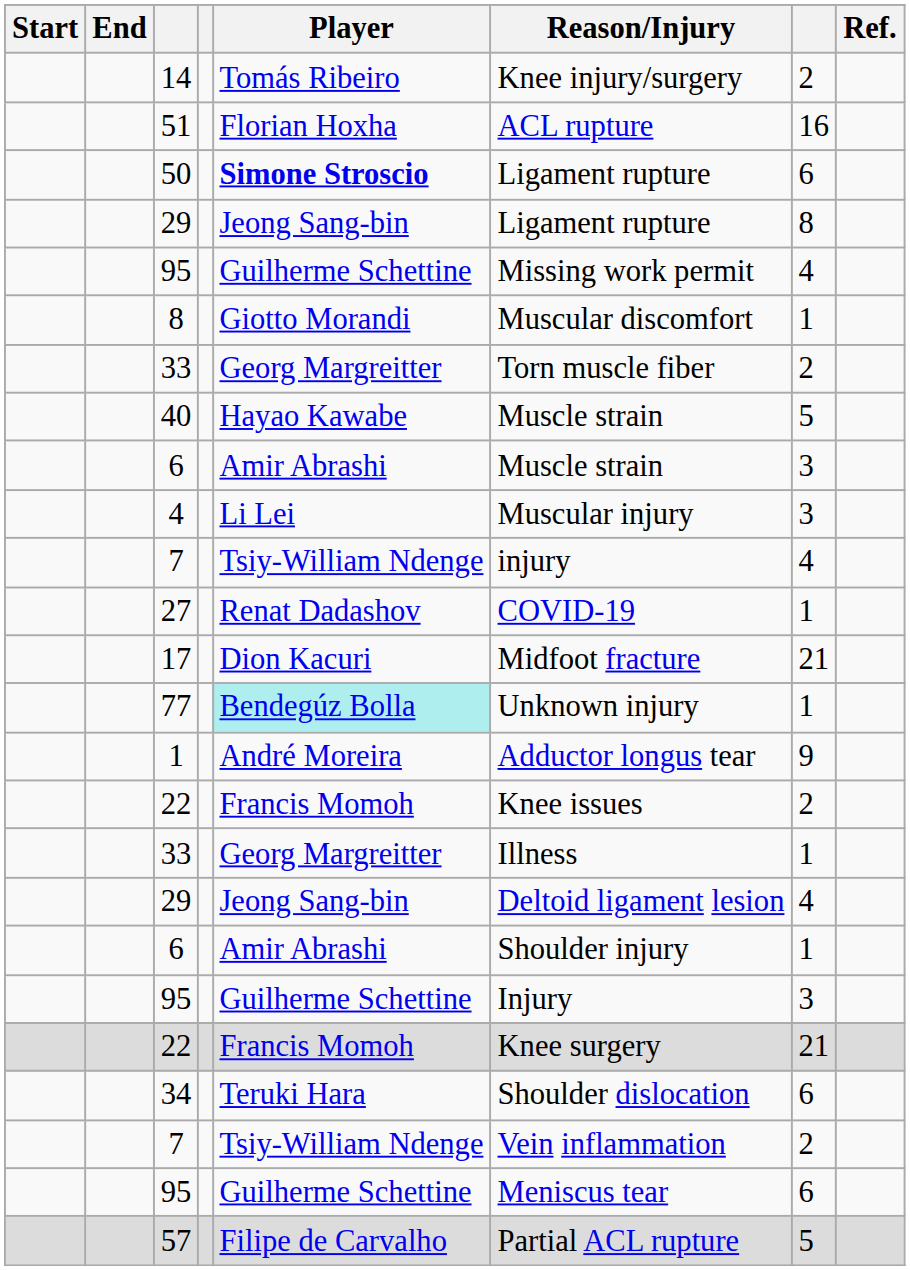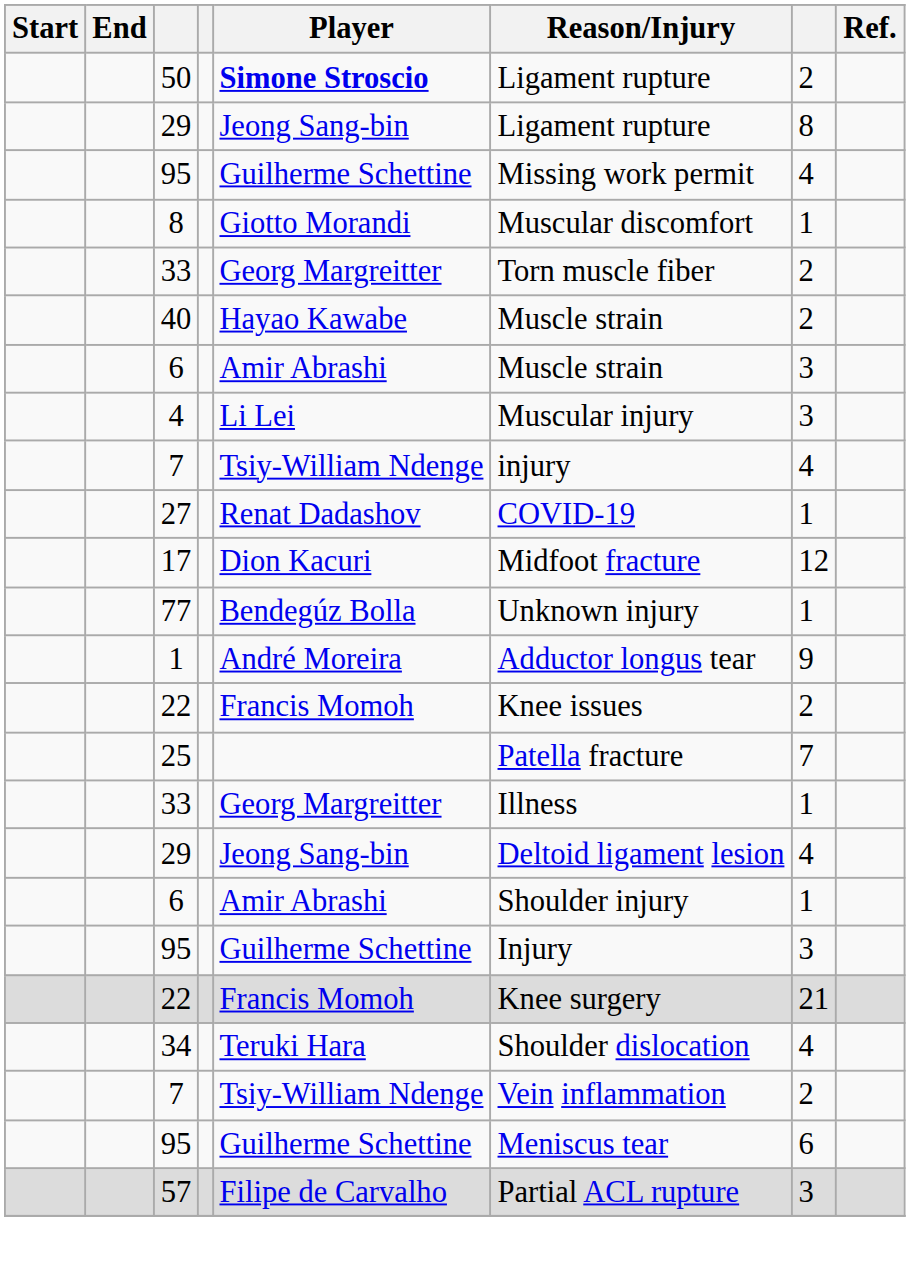- row: (45, 78)
- row: (45, 126)
(806, 174) 6 -> (806, 77) 2
(806, 416) 5 -> (806, 319) 2
(814, 658) 21 -> (814, 561) 12
(317, 707) paleturquoise background -> (317, 610) no background
+ row: (45, 756)
(806, 1094) 6 -> (806, 1046) 4
(806, 1240) 5 -> (806, 1191) 3
